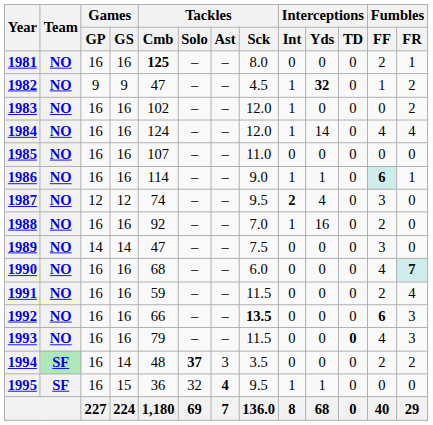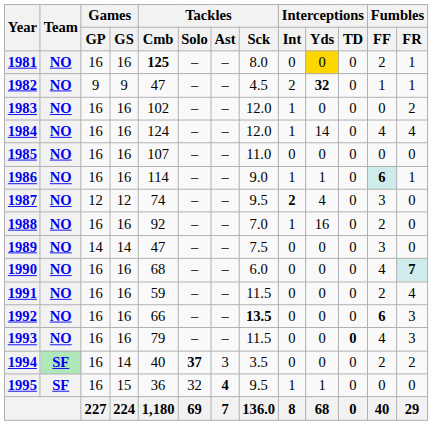(322, 62) no background -> (322, 62) gold background
(292, 85) 1 -> (292, 85) 2
(412, 85) 2 -> (412, 85) 1
(158, 362) 48 -> (158, 362) 40
